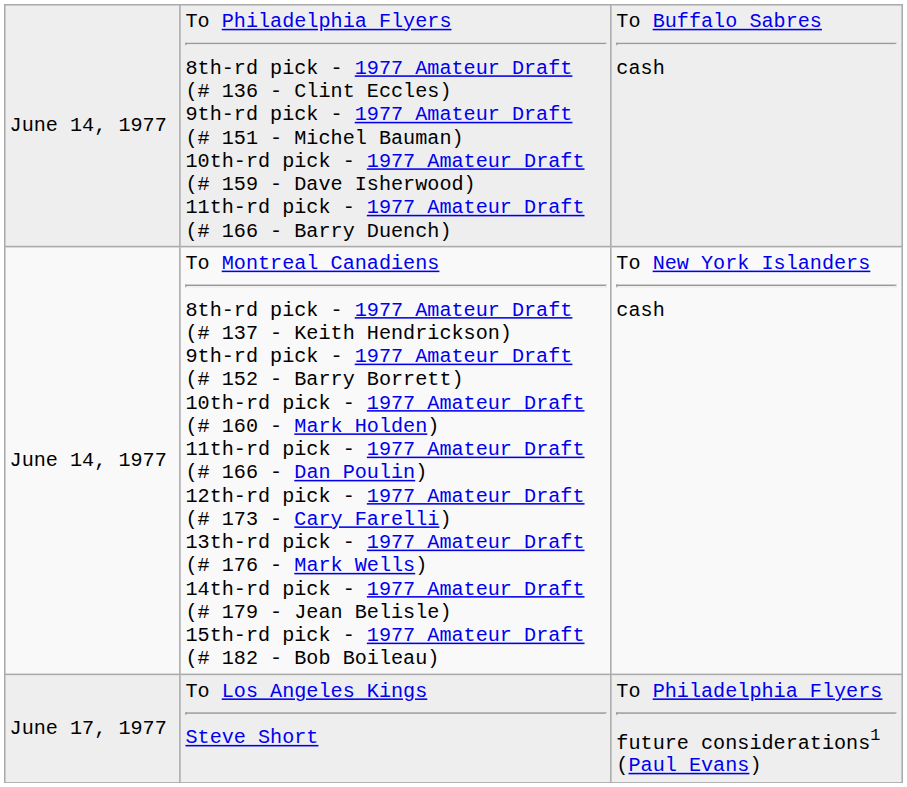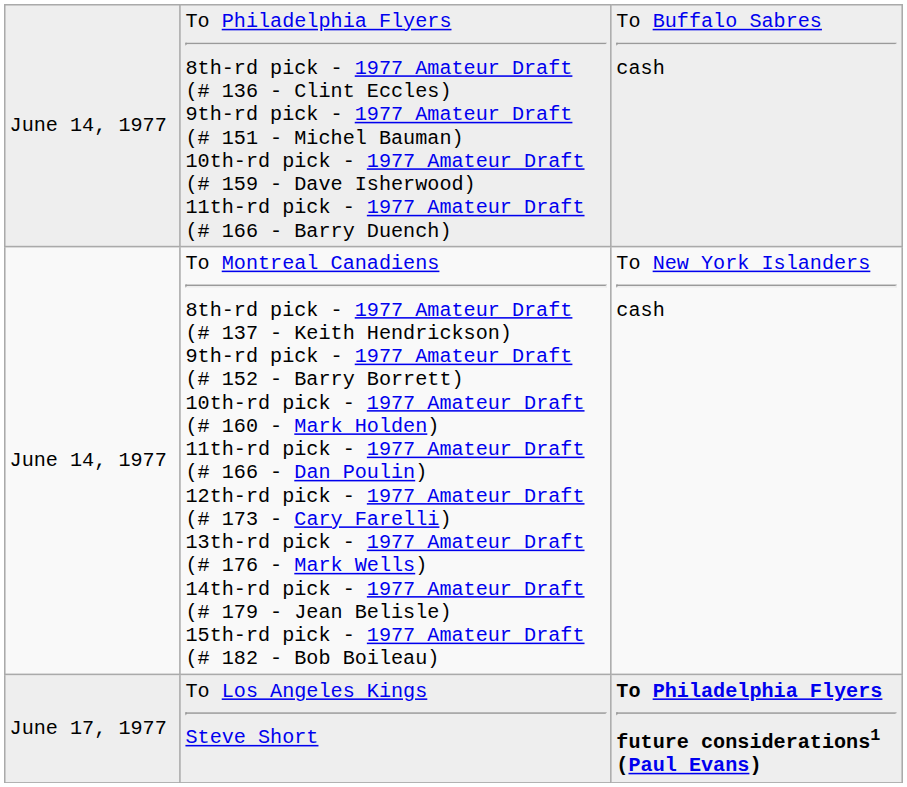(757, 729) normal -> (757, 729) bold
